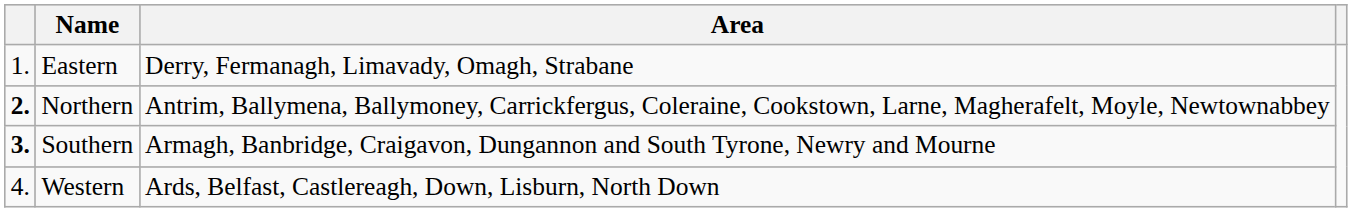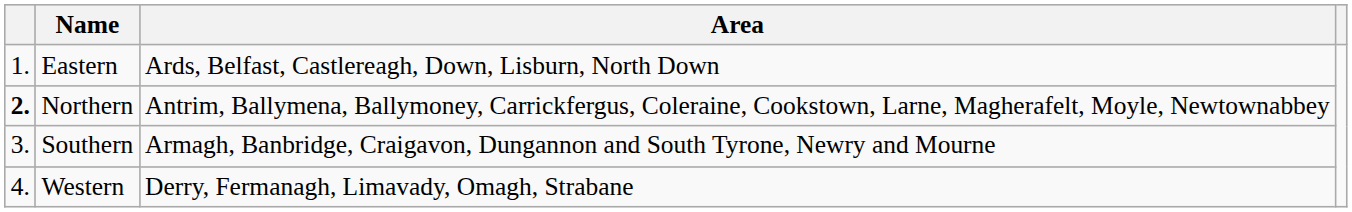(389, 65) Derry, Fermanagh, Limavady, Omagh, Strabane -> (432, 65) Ards, Belfast, Castlereagh, Down, Lisburn, North Down
(20, 145) bold -> (20, 145) normal
(432, 186) Ards, Belfast, Castlereagh, Down, Lisburn, North Down -> (389, 186) Derry, Fermanagh, Limavady, Omagh, Strabane
